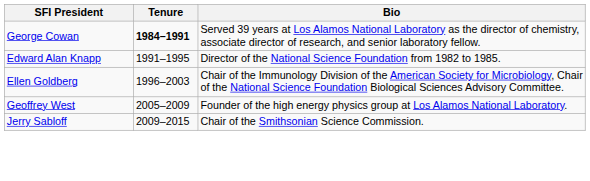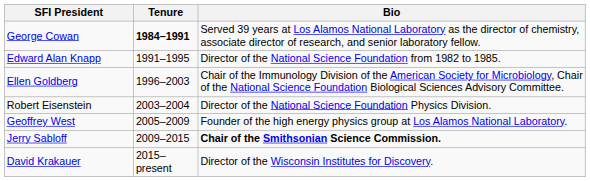+ row: (49, 105)
(312, 122) normal -> (321, 139) bold
+ row: (44, 162)
